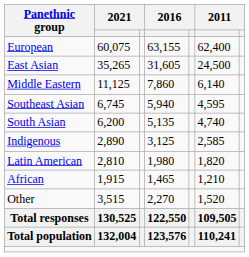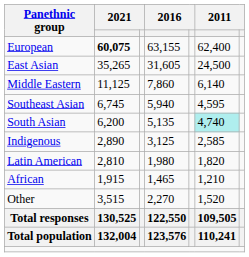(114, 46) normal -> (114, 46) bold
(211, 122) no background -> (211, 122) paleturquoise background
